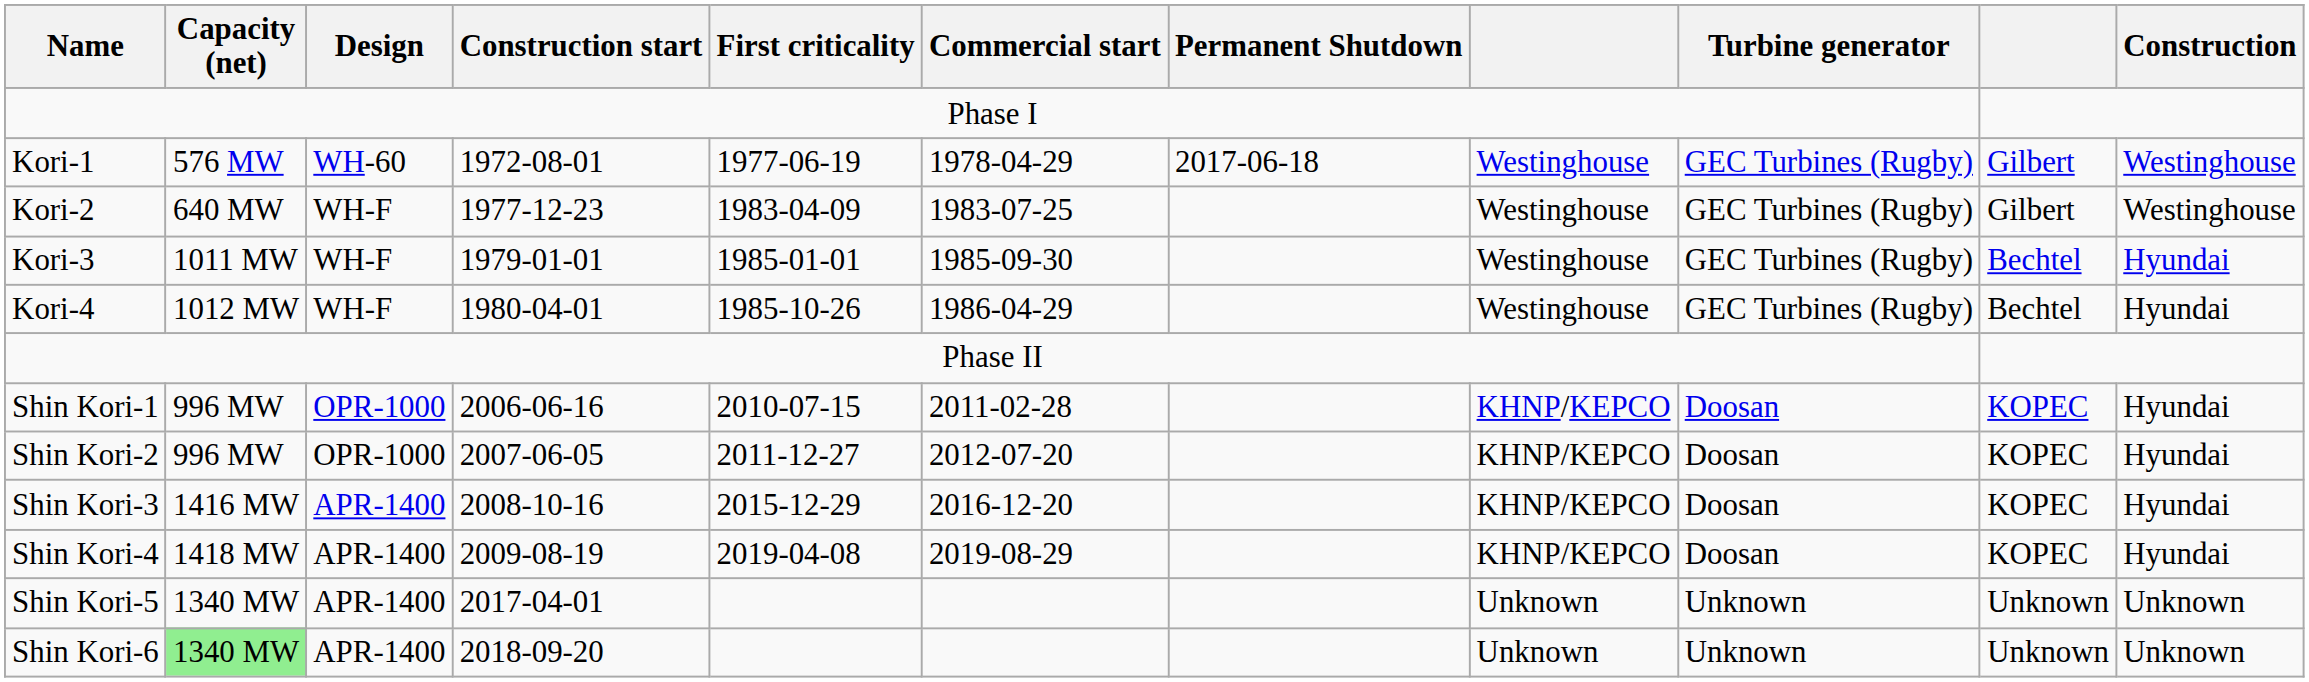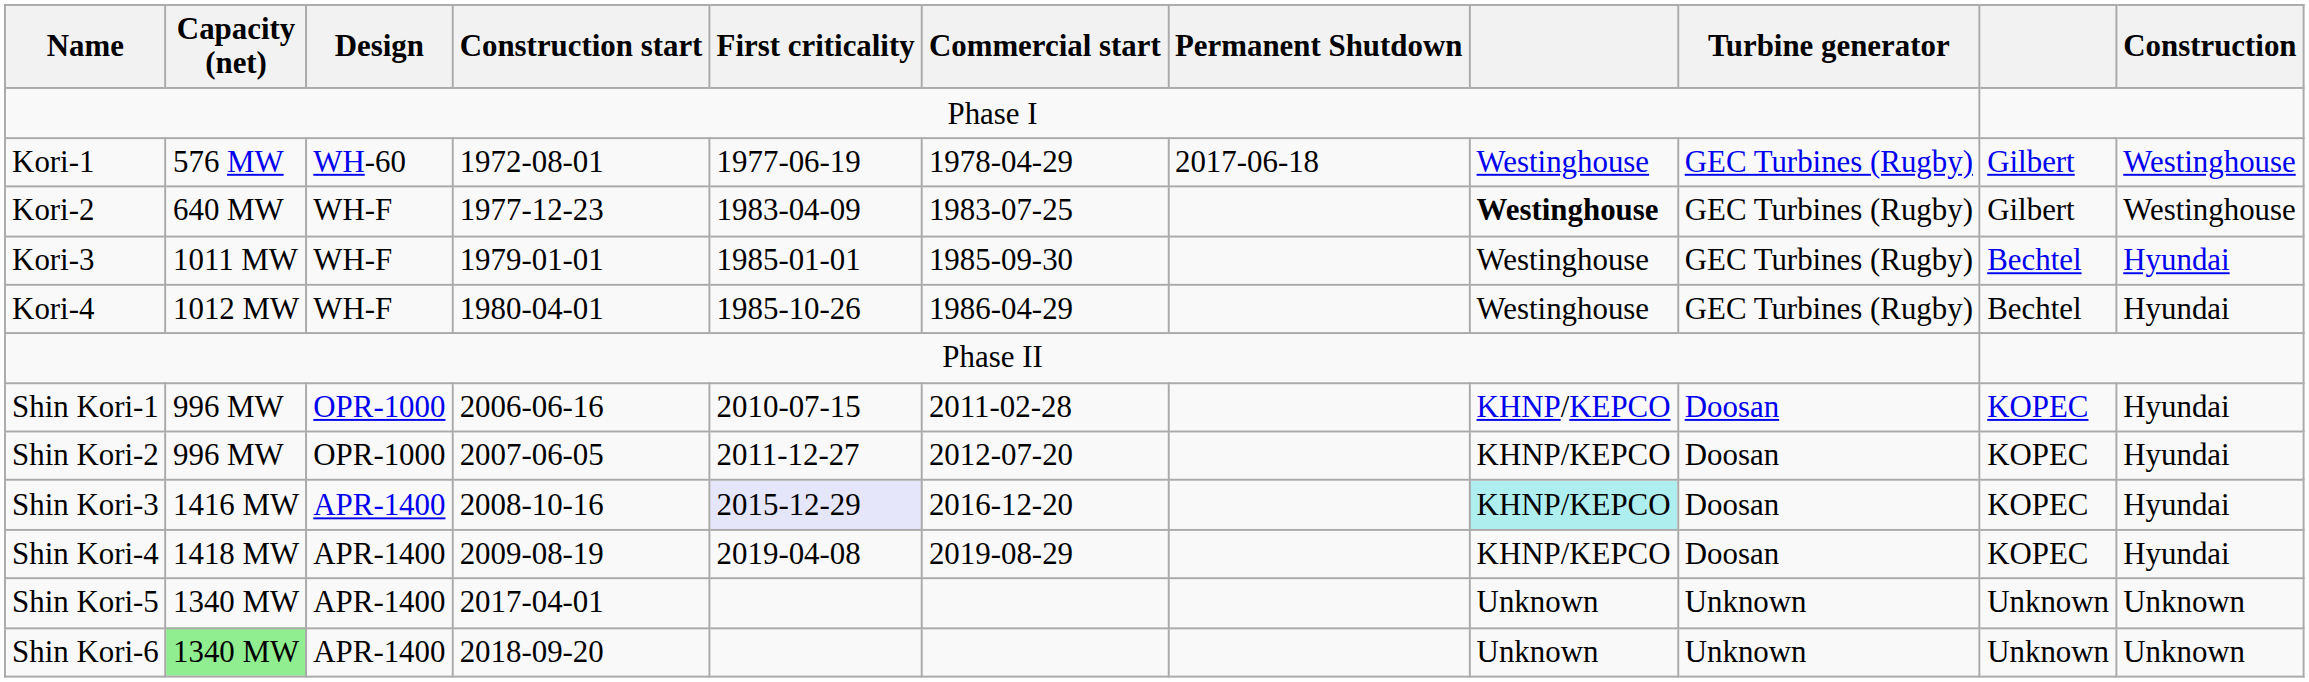(1563, 210) normal -> (1568, 210) bold
(789, 504) no background -> (789, 504) lavender background
(1574, 504) no background -> (1574, 504) paleturquoise background
